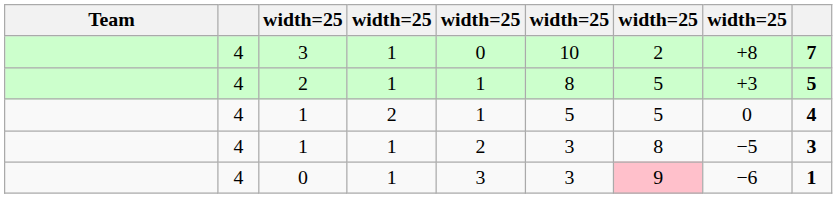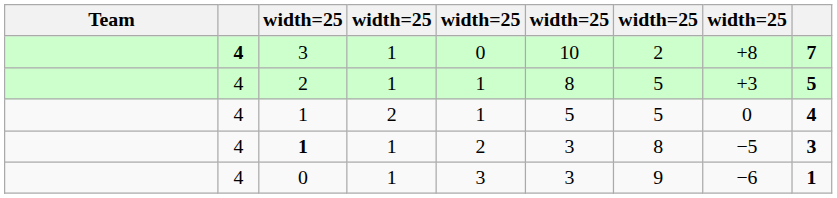(238, 51) normal -> (238, 51) bold
(303, 146) normal -> (303, 146) bold
(658, 177) pink background -> (658, 177) no background
